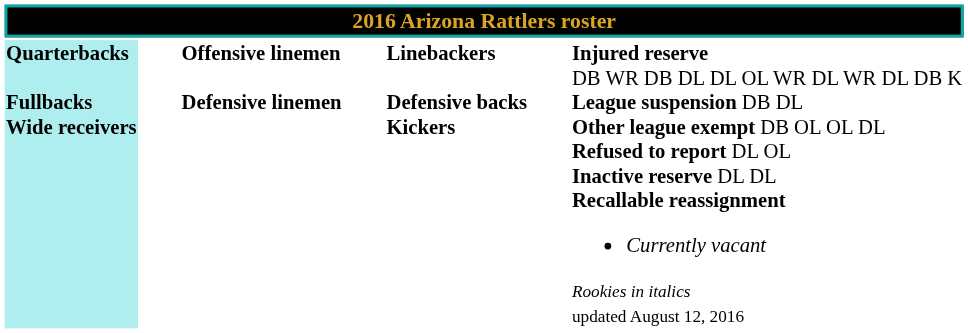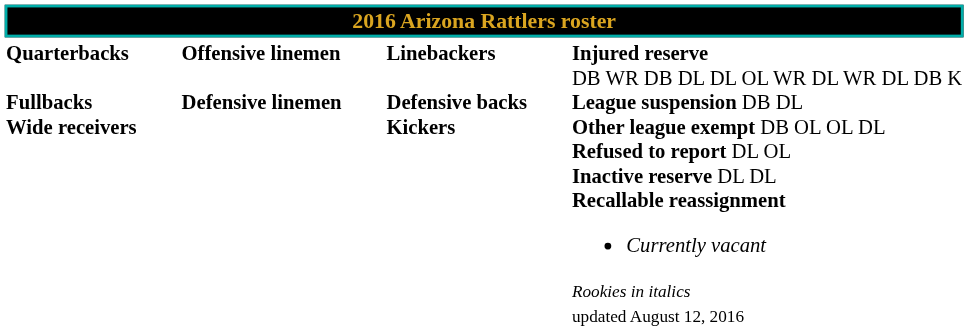(71, 90) paleturquoise background -> (71, 90) no background
